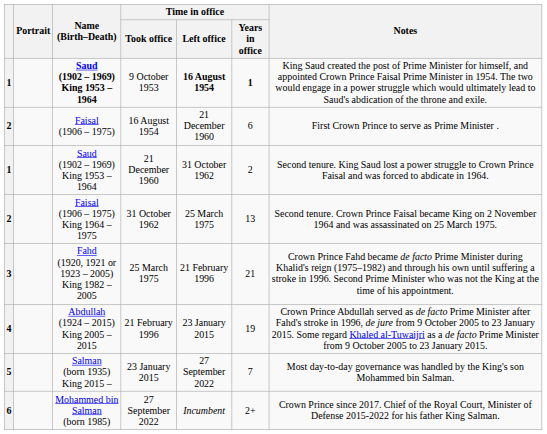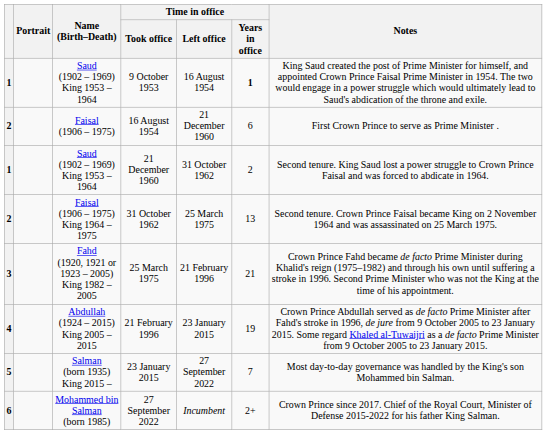(87, 82) bold -> (87, 82) normal
(204, 82) bold -> (204, 82) normal
